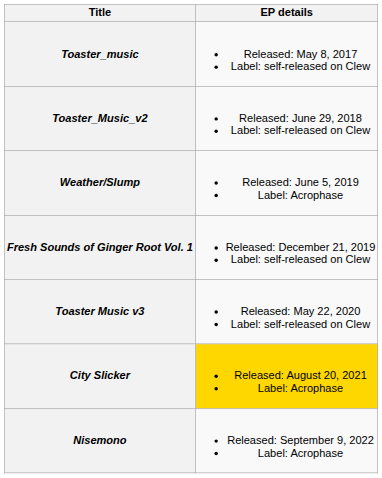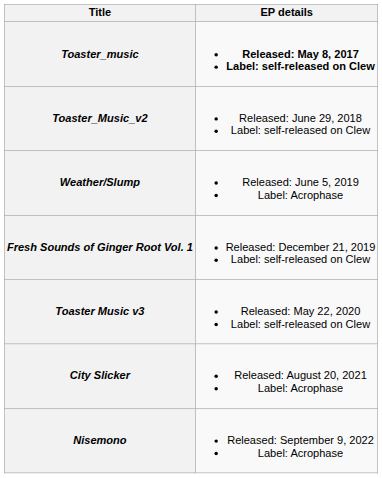(287, 60) normal -> (287, 60) bold
(287, 382) gold background -> (287, 382) no background
